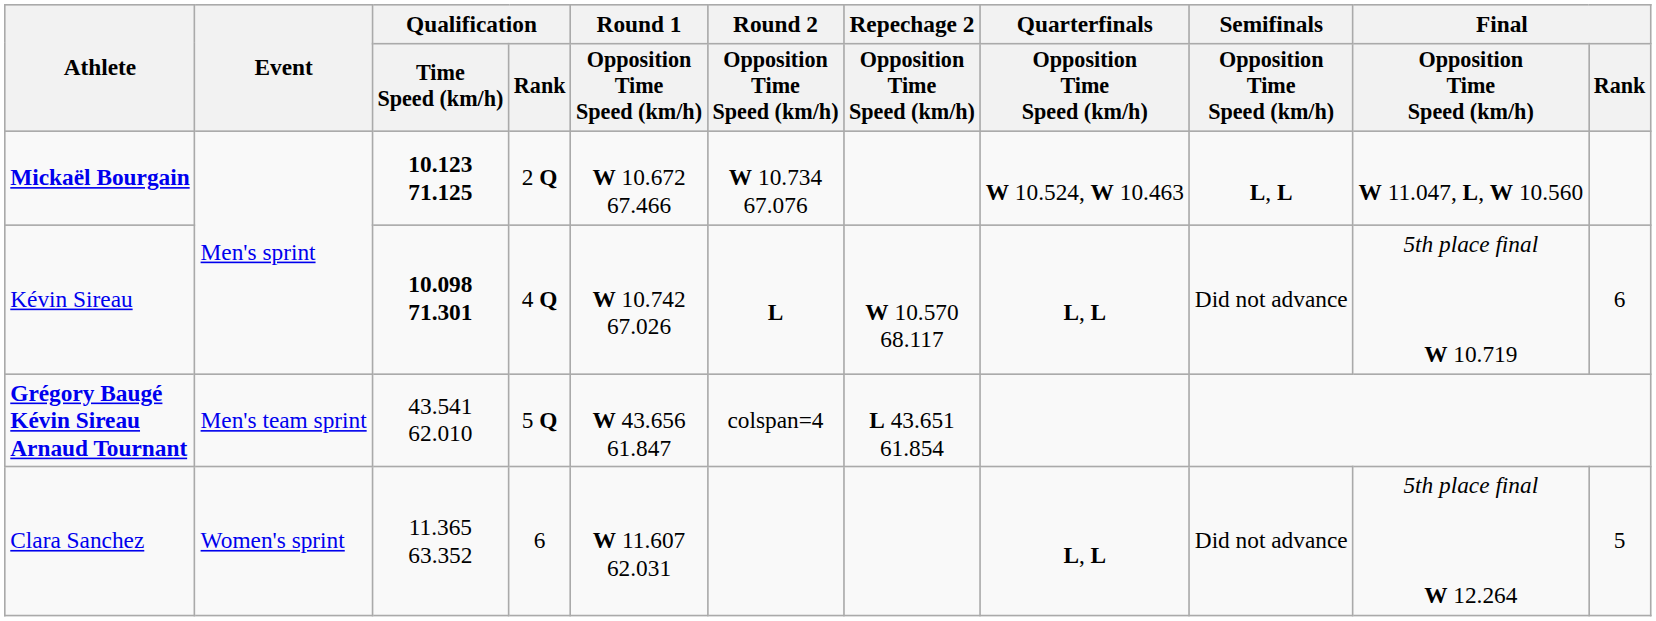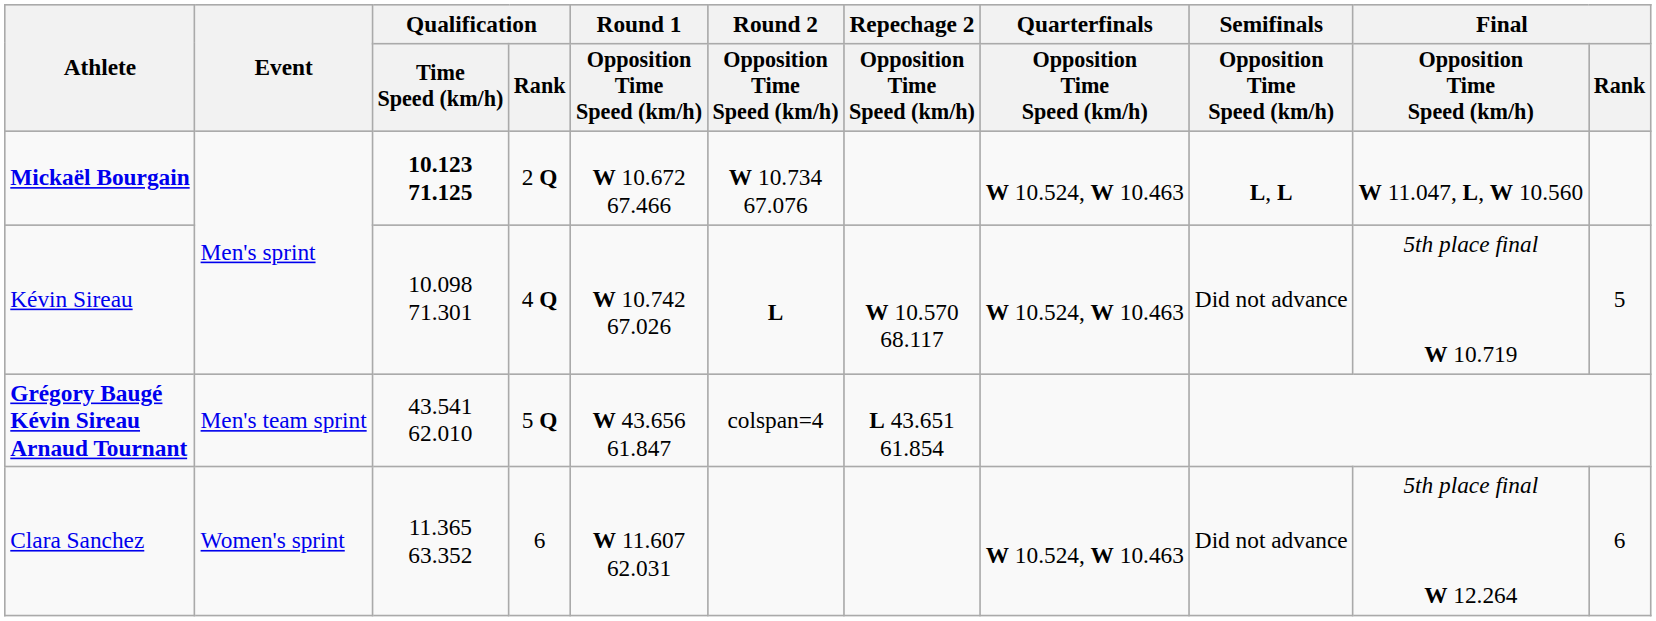(440, 299) bold -> (440, 299) normal
(1085, 313) L, L -> (1085, 313) W 10.524, W 10.463
(1620, 299) 6 -> (1620, 299) 5
(1085, 555) L, L -> (1085, 555) W 10.524, W 10.463
(1620, 541) 5 -> (1620, 541) 6
